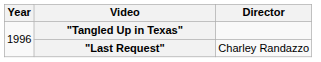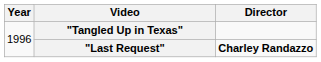(264, 48) normal -> (266, 48) bold
